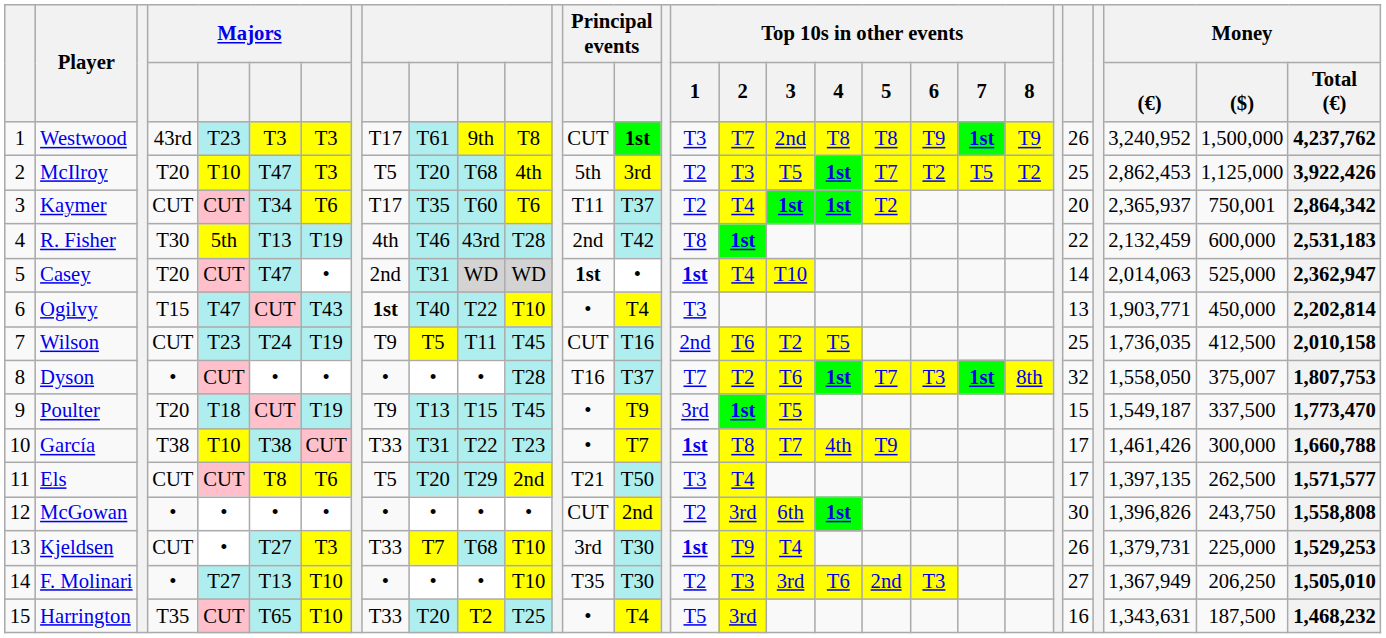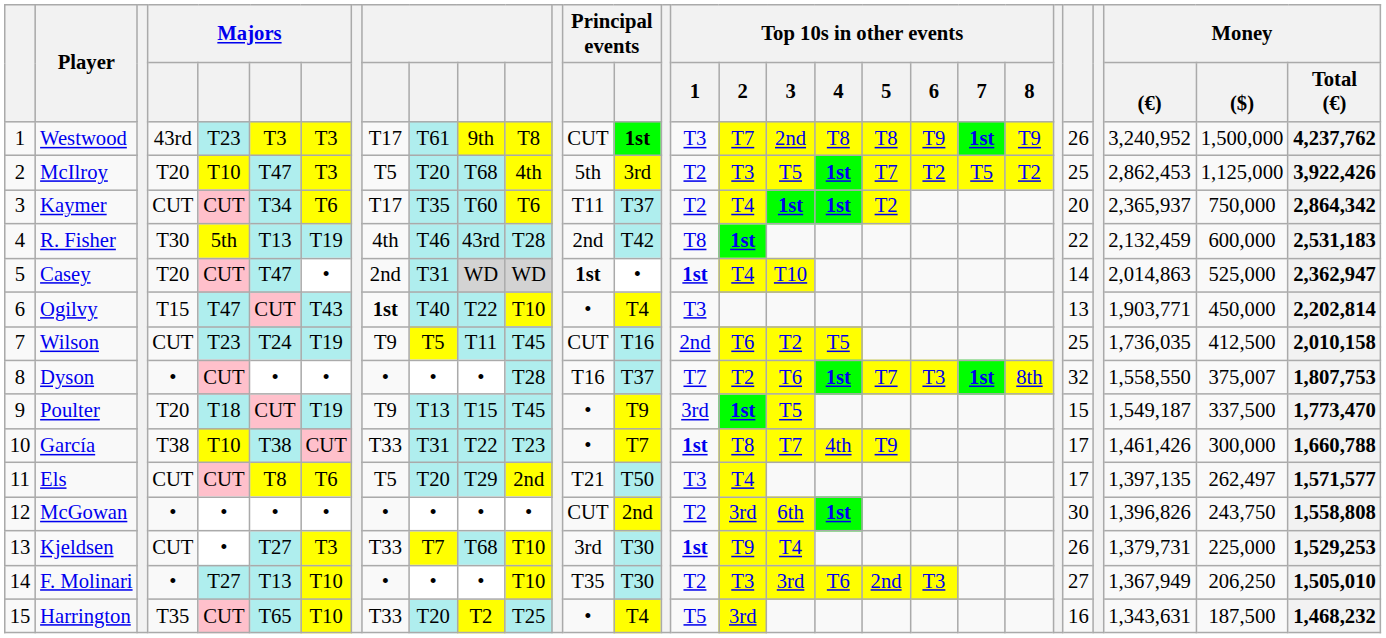(1242, 206) 750,001 -> (1242, 206) 750,000
(1150, 274) 2,014,063 -> (1150, 274) 2,014,863
(1150, 376) 1,558,050 -> (1150, 376) 1,558,550
(1242, 479) 262,500 -> (1242, 479) 262,497
